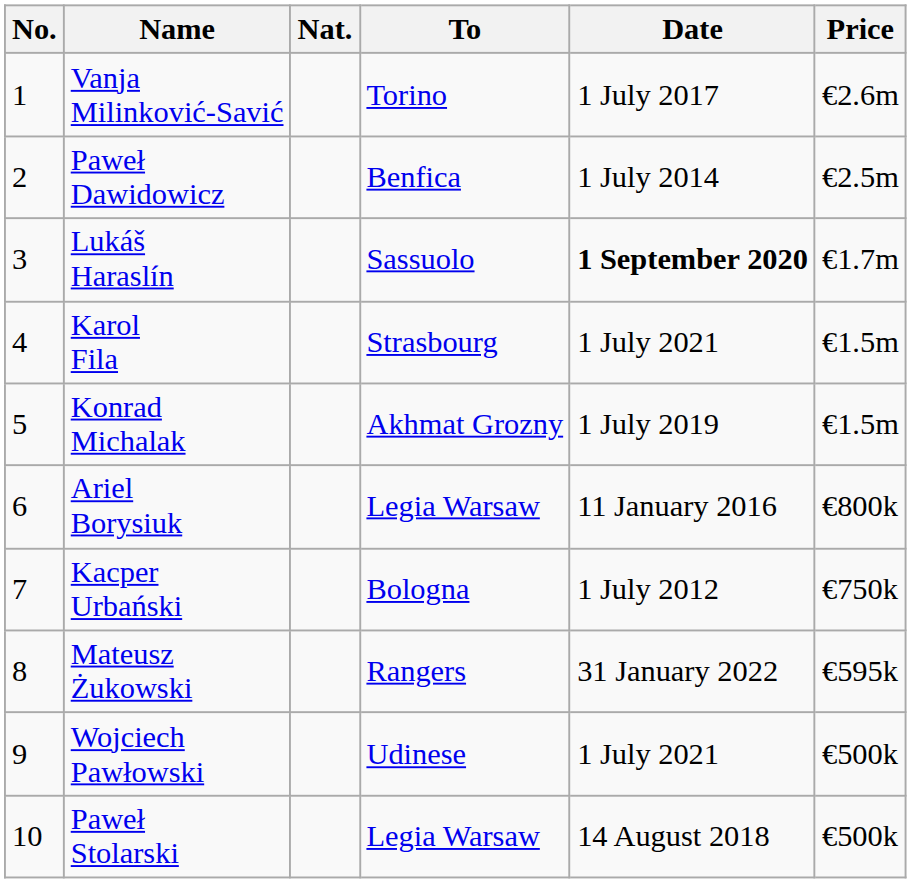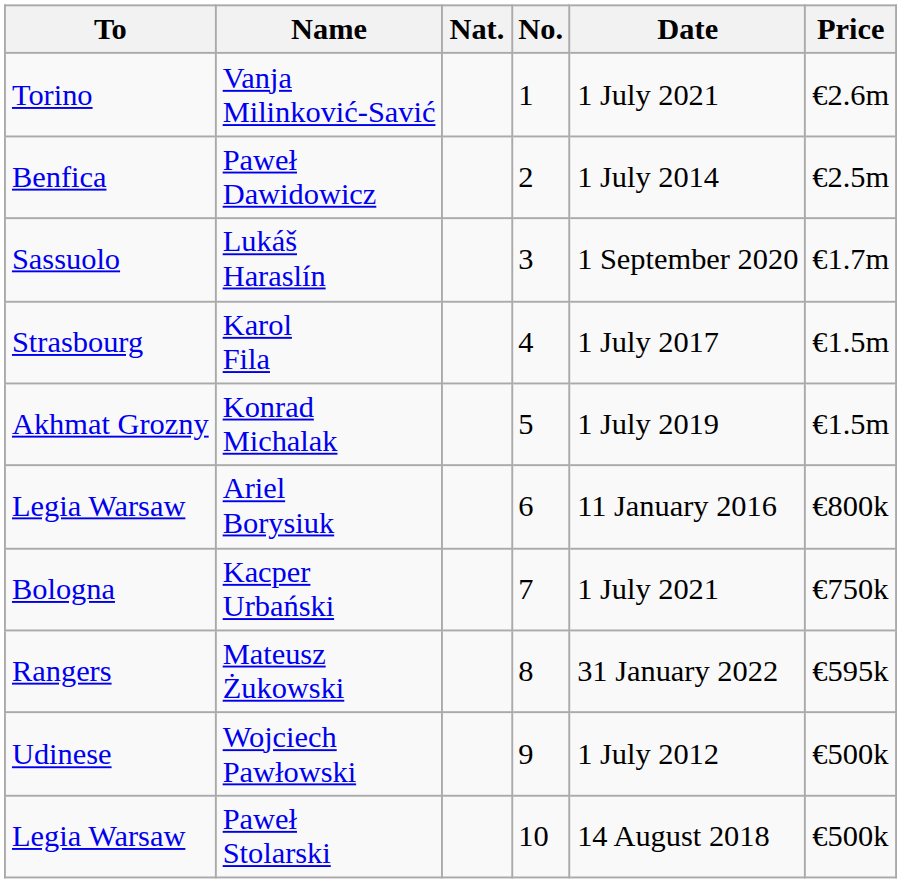columns swapped: (34, 29) <-> (465, 29)
(648, 94) 1 July 2017 -> (648, 94) 1 July 2021
(693, 259) bold -> (688, 259) normal
(648, 341) 1 July 2021 -> (648, 341) 1 July 2017
(648, 588) 1 July 2012 -> (648, 588) 1 July 2021
(648, 753) 1 July 2021 -> (648, 753) 1 July 2012
